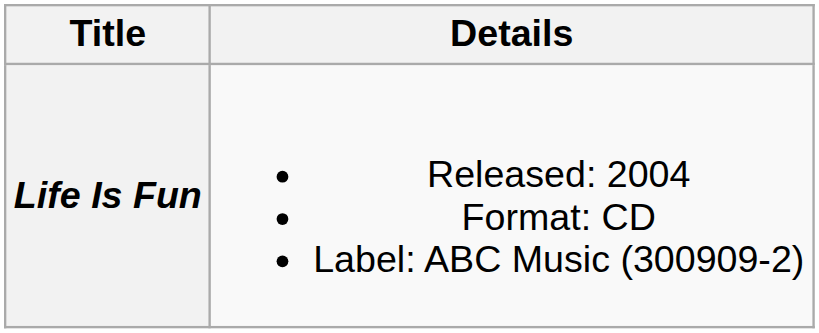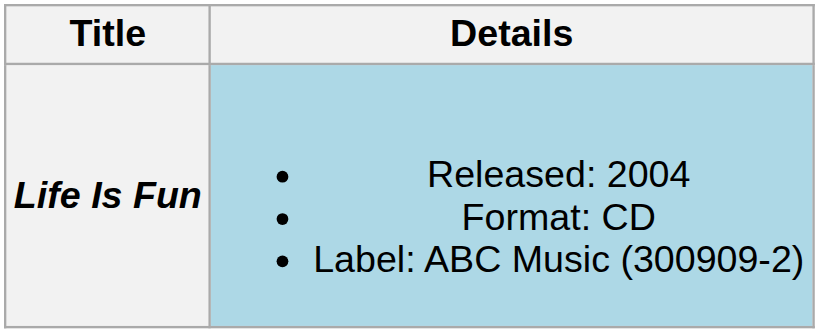(512, 217) no background -> (512, 217) lightblue background
